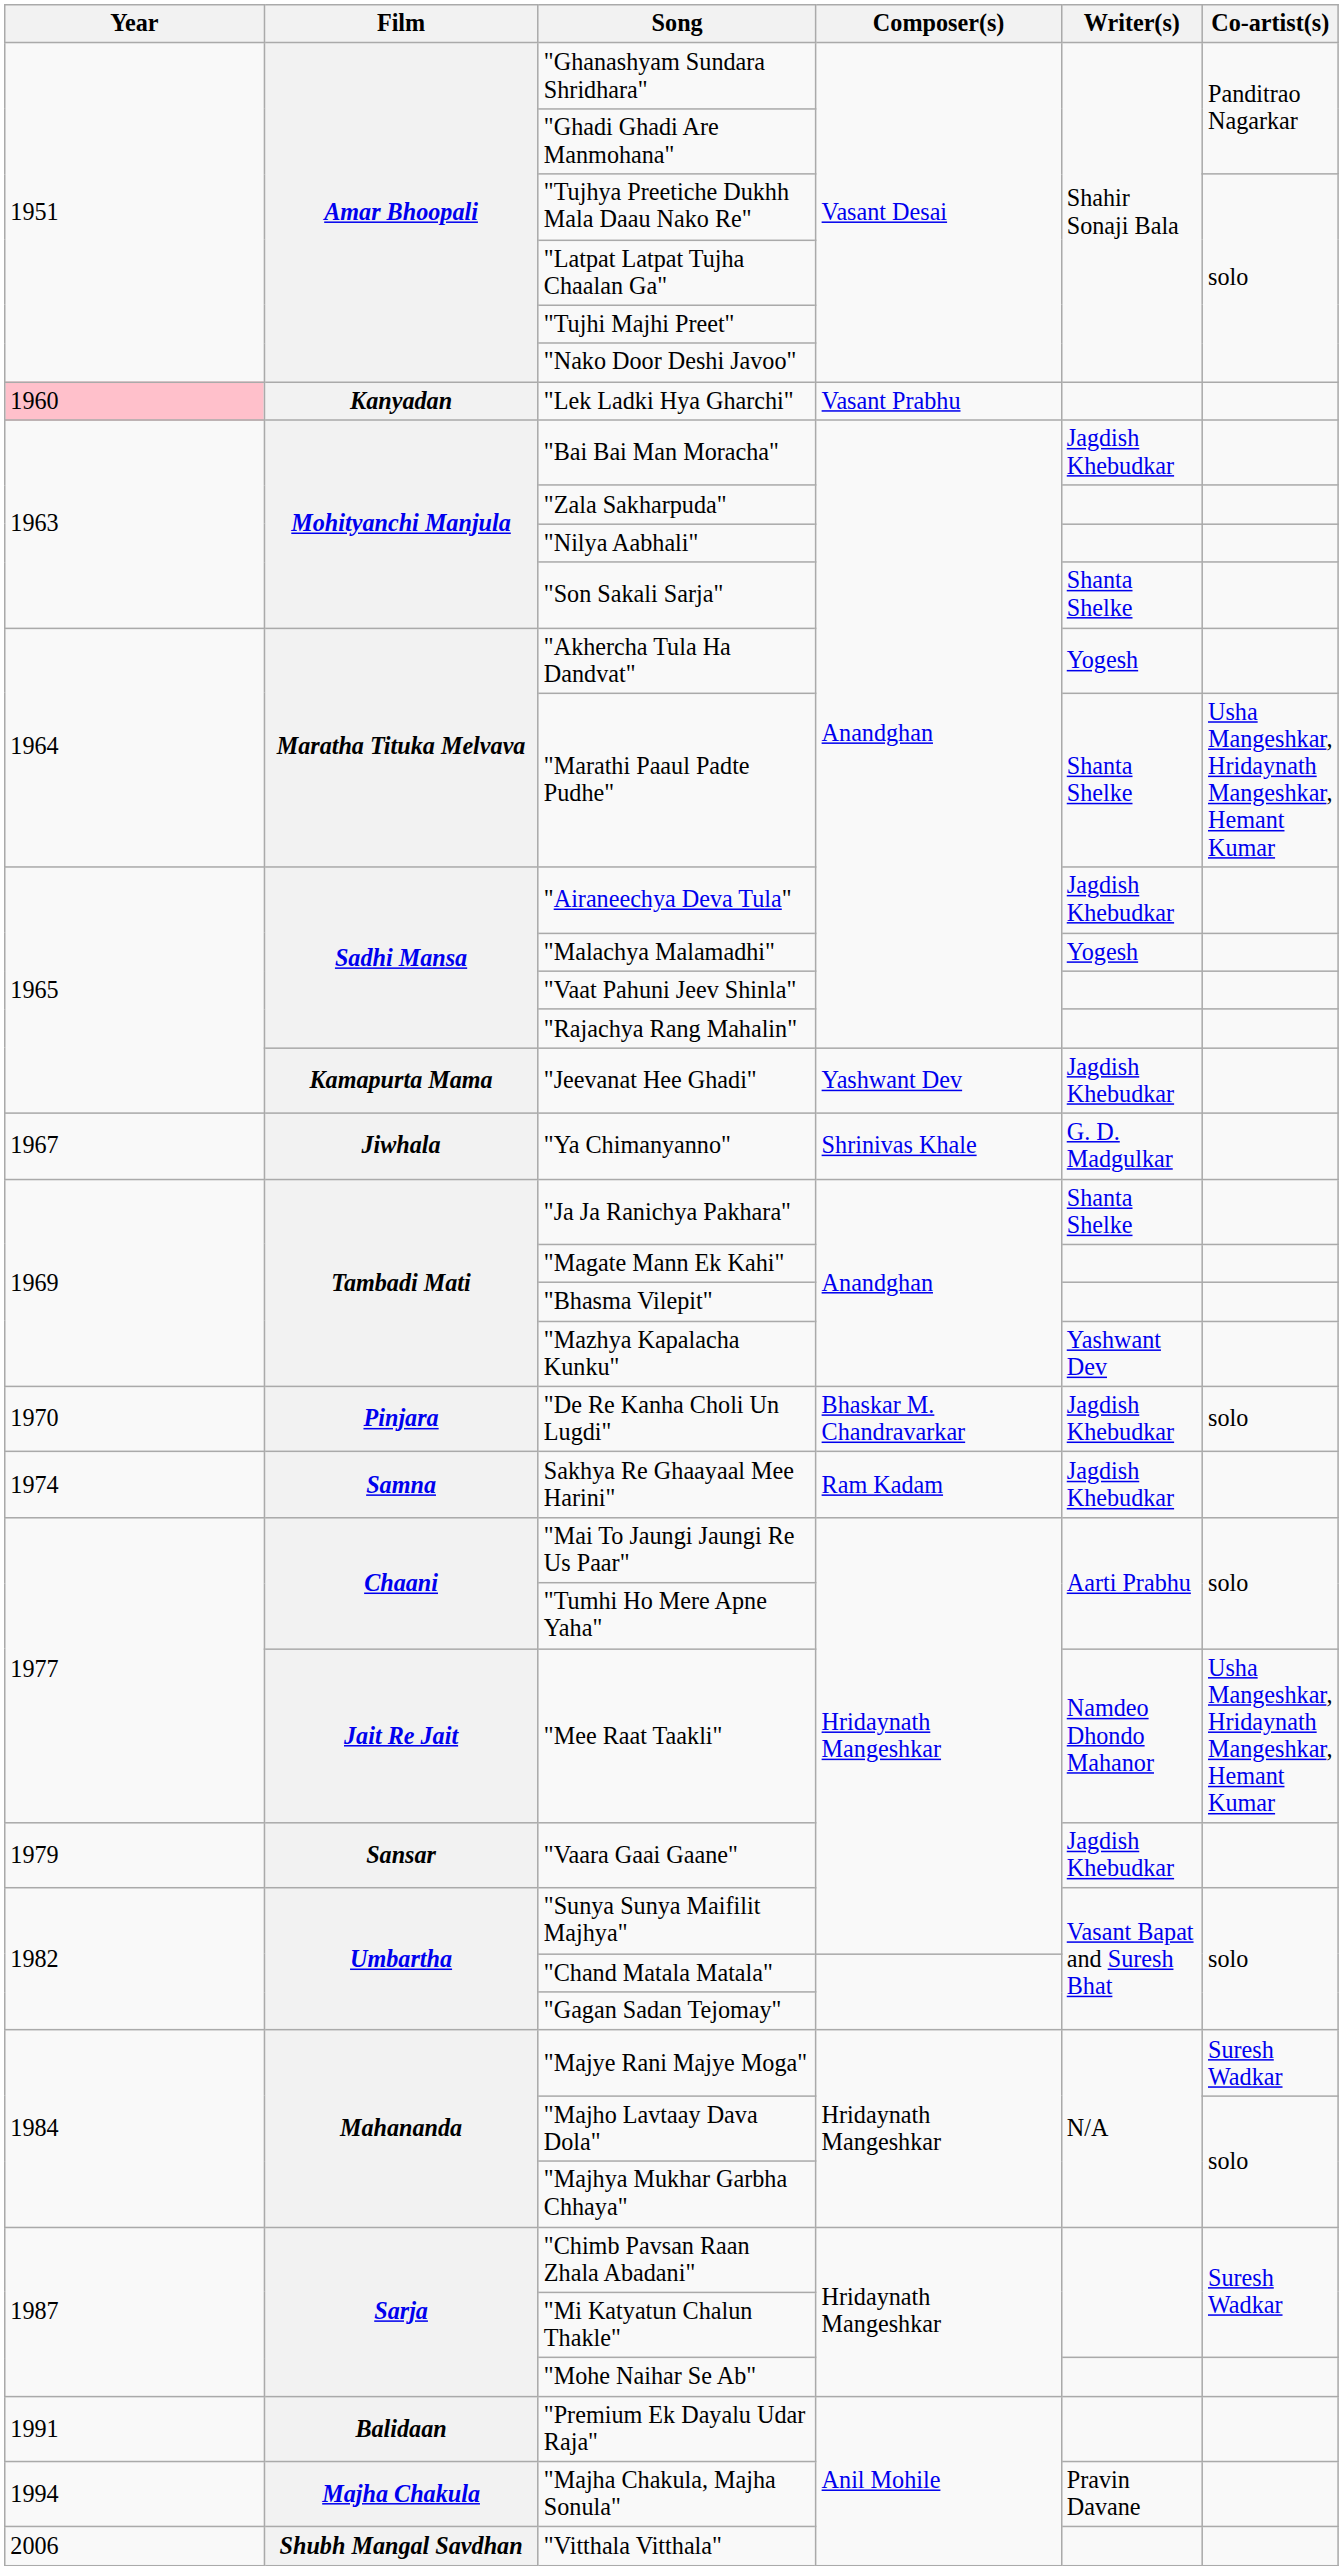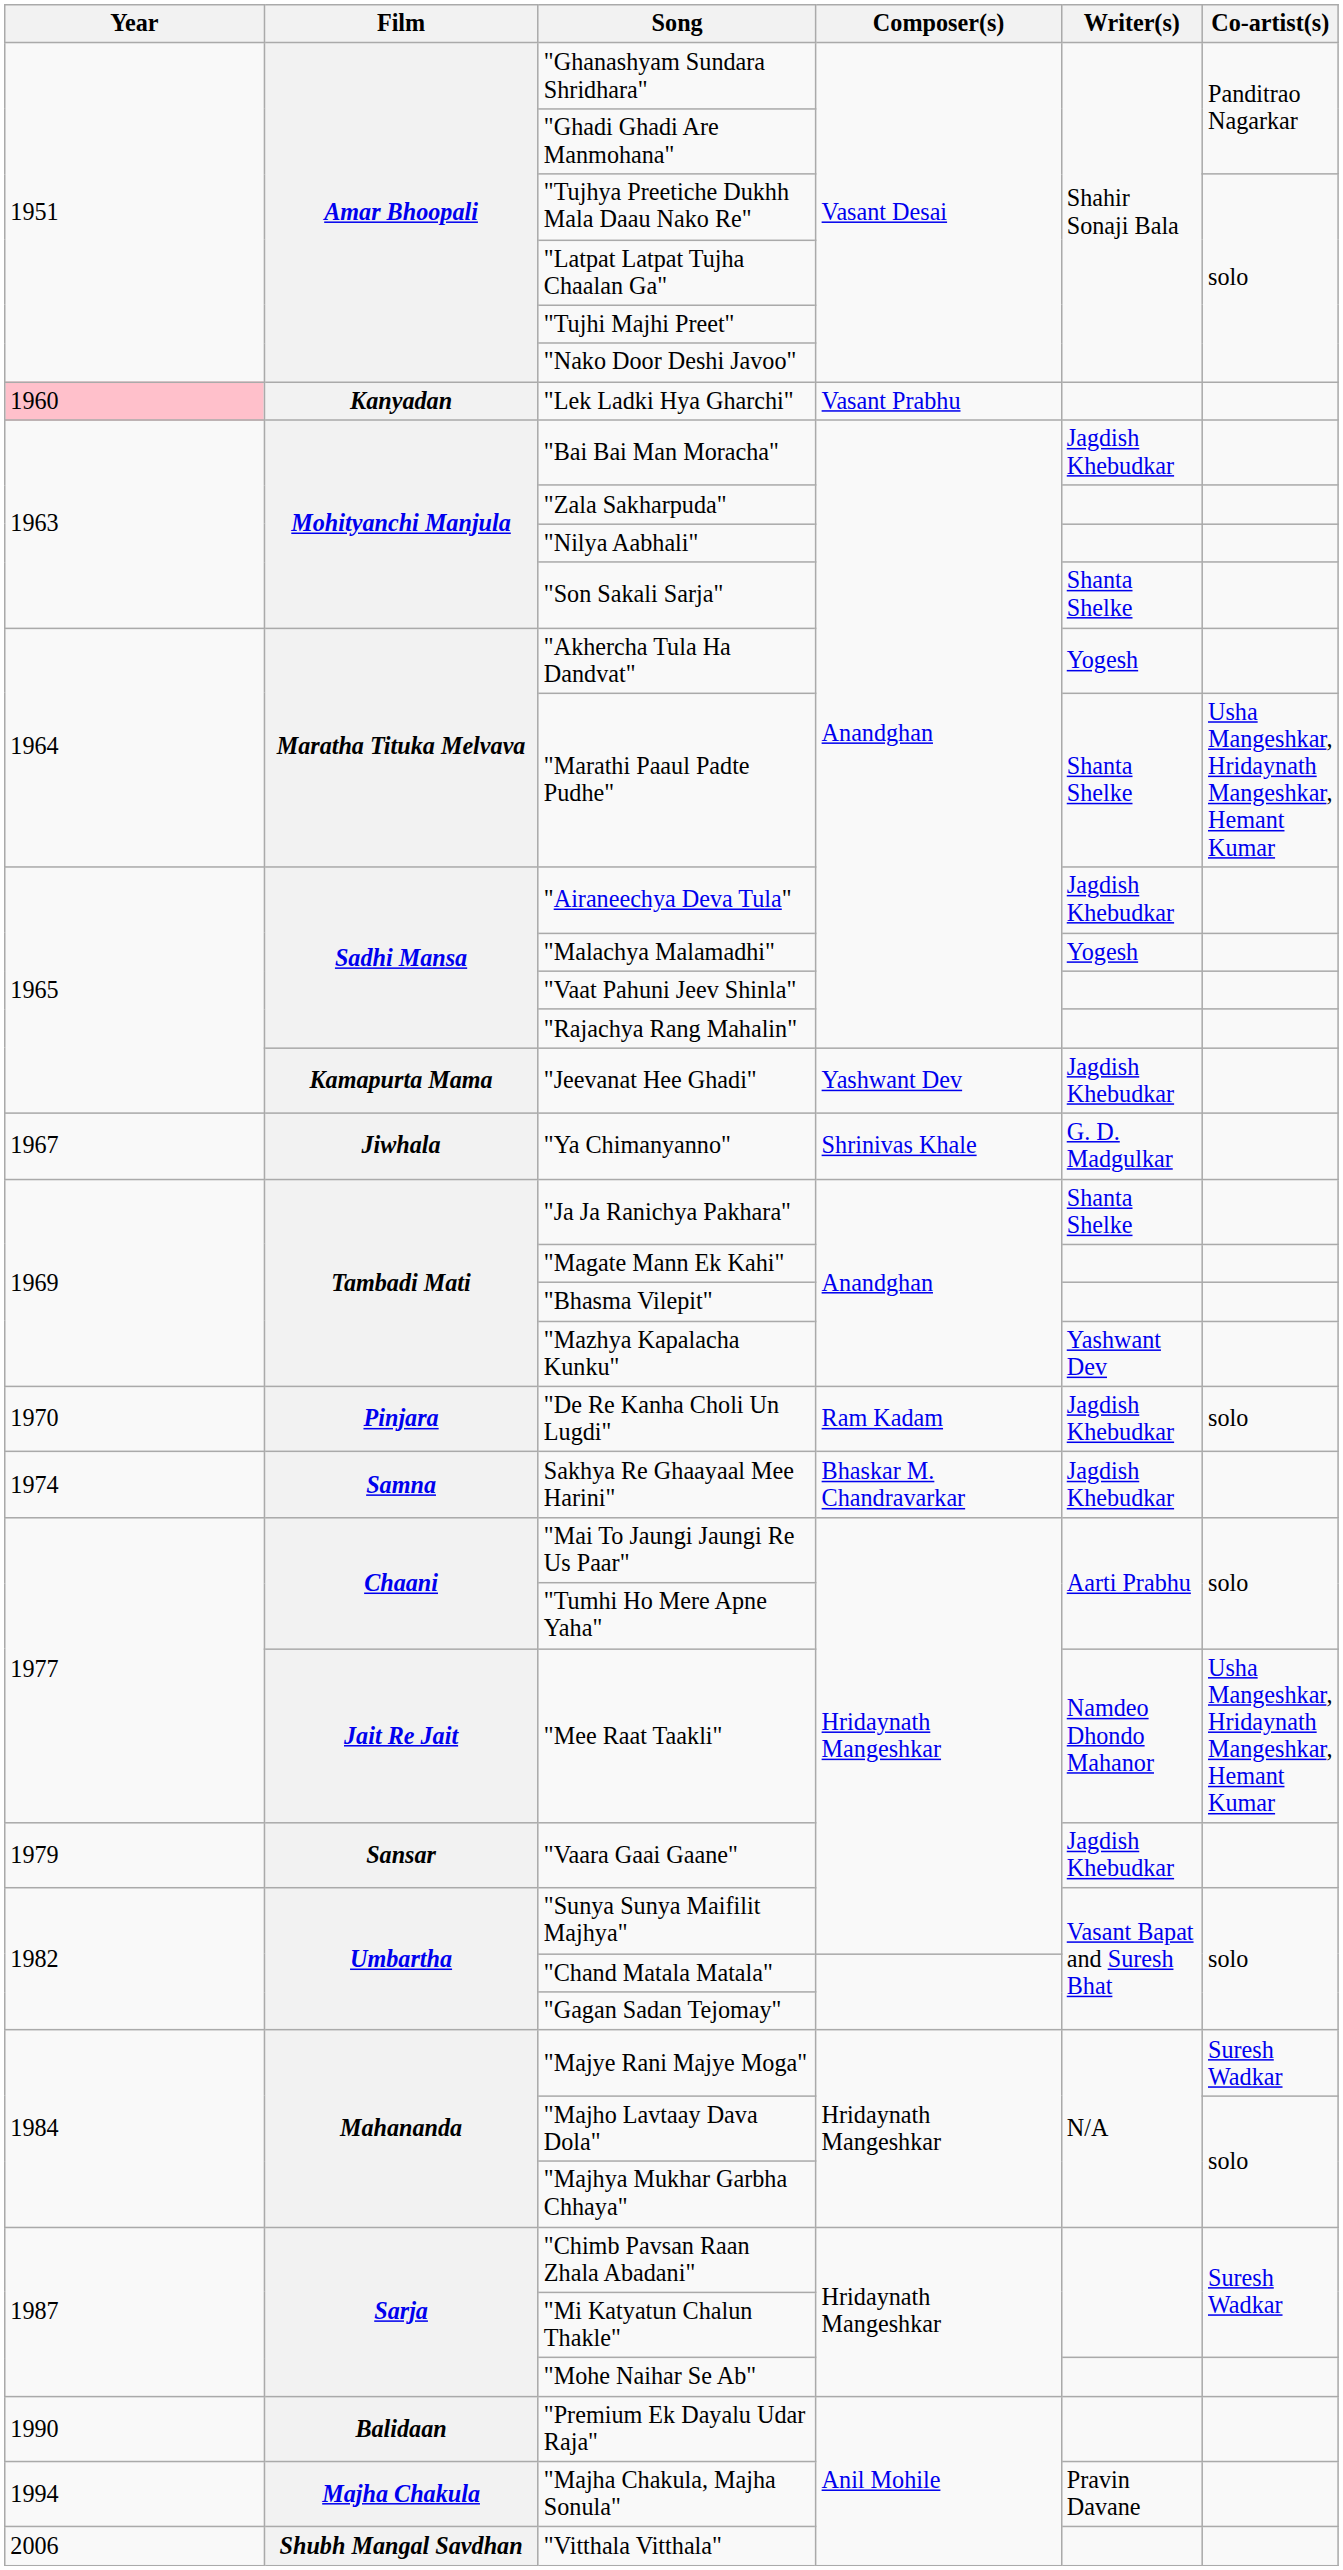(893, 1418) Bhaskar M. Chandravarkar -> (882, 1418) Ram Kadam
(882, 1484) Ram Kadam -> (893, 1484) Bhaskar M. Chandravarkar
(34, 2428) 1991 -> (34, 2428) 1990
